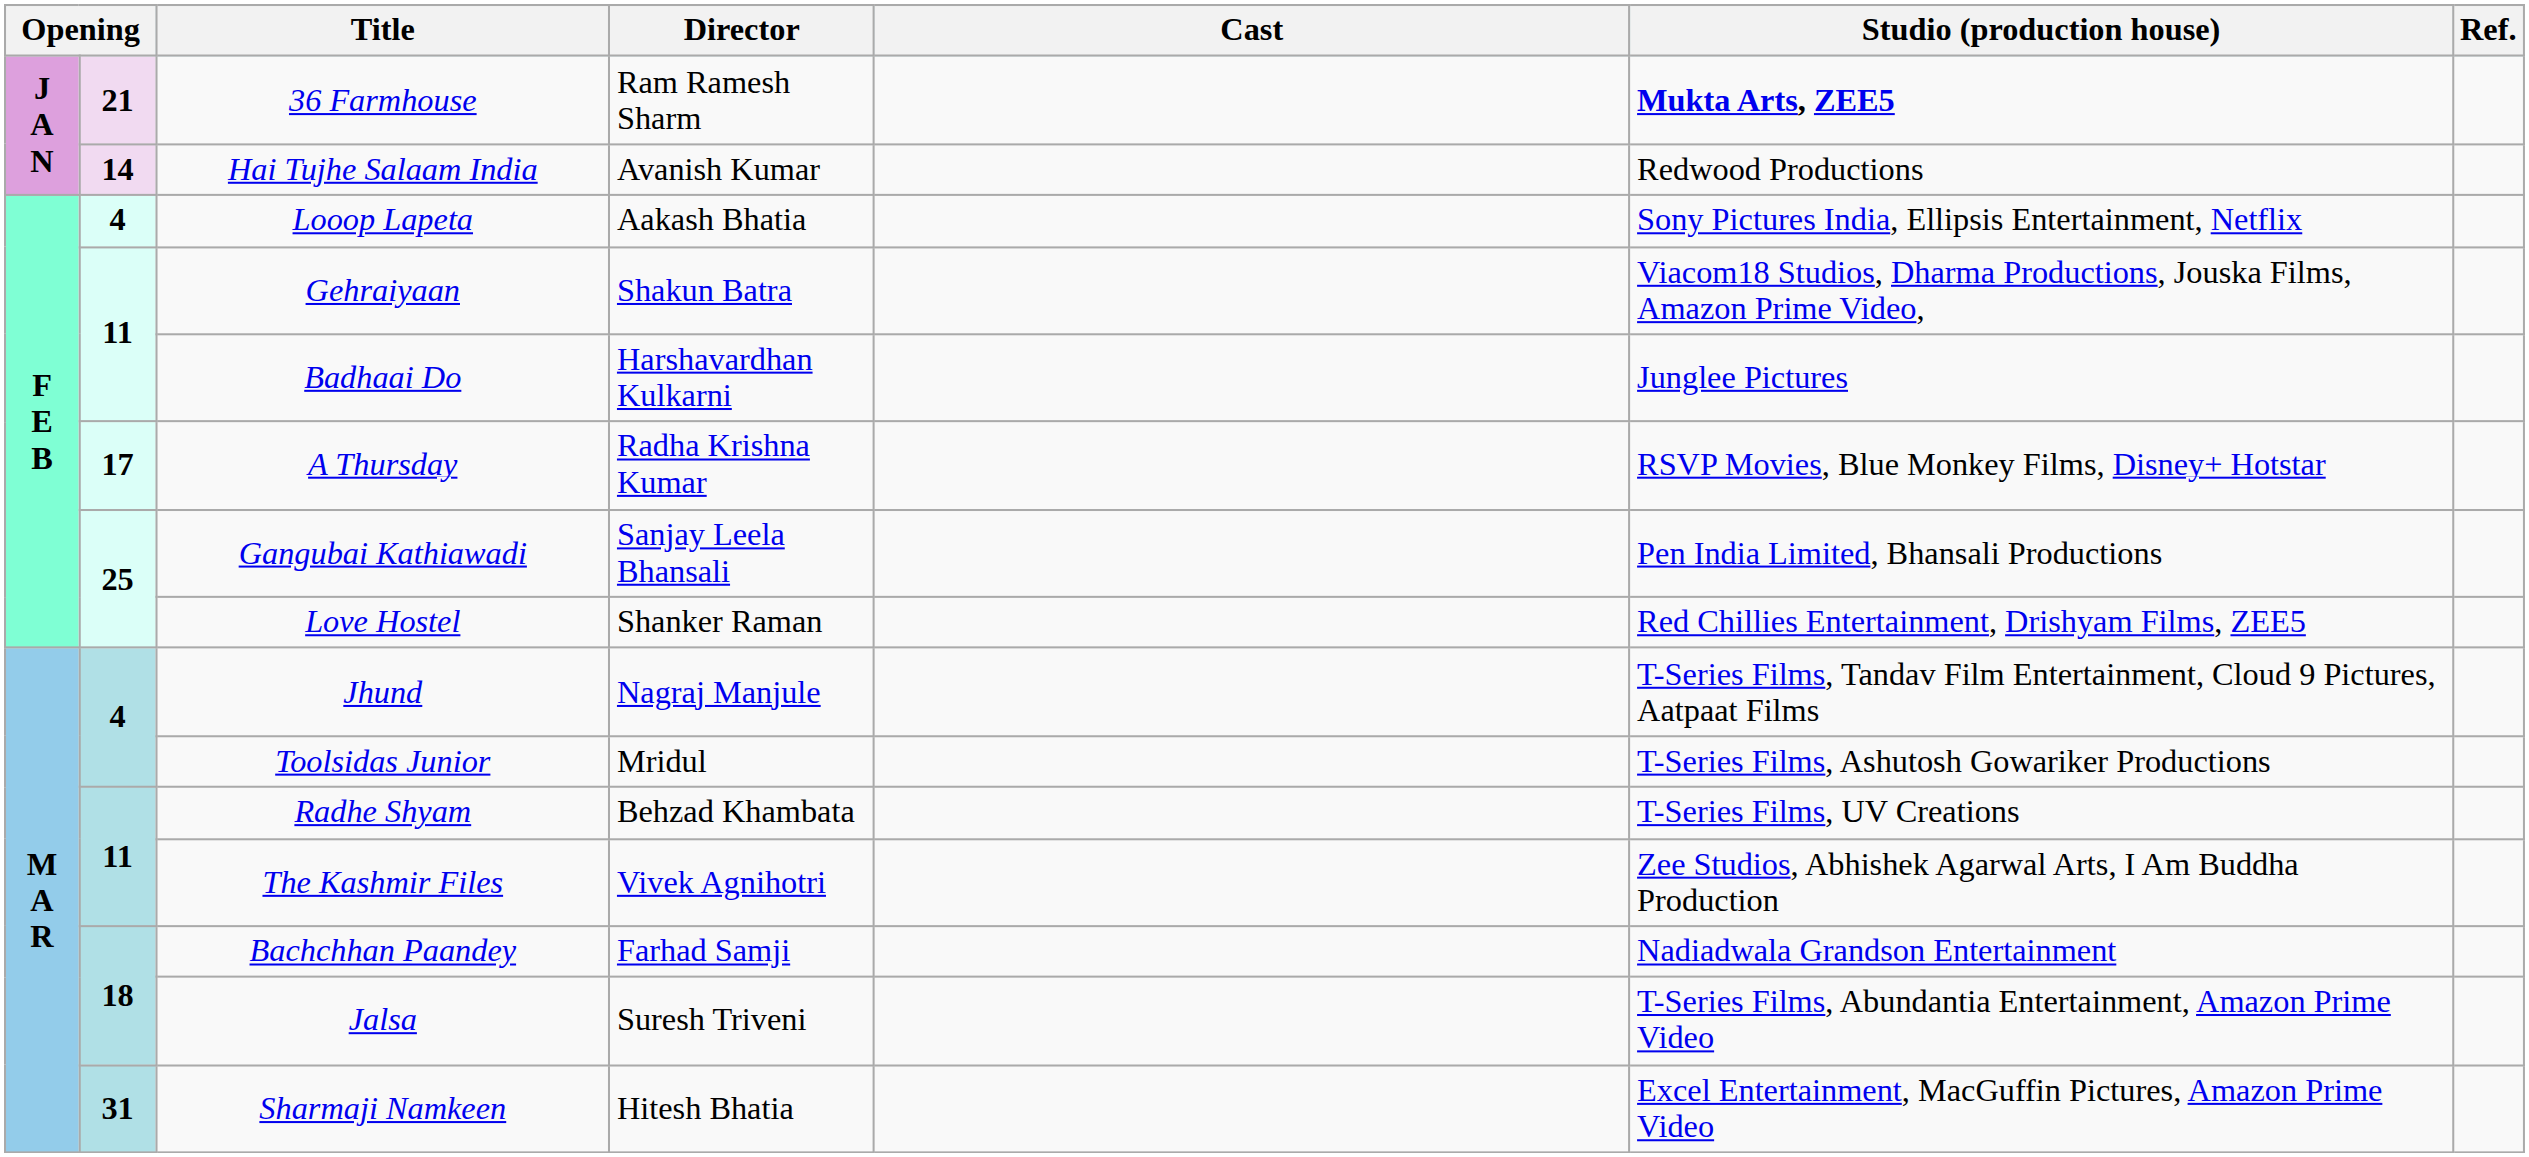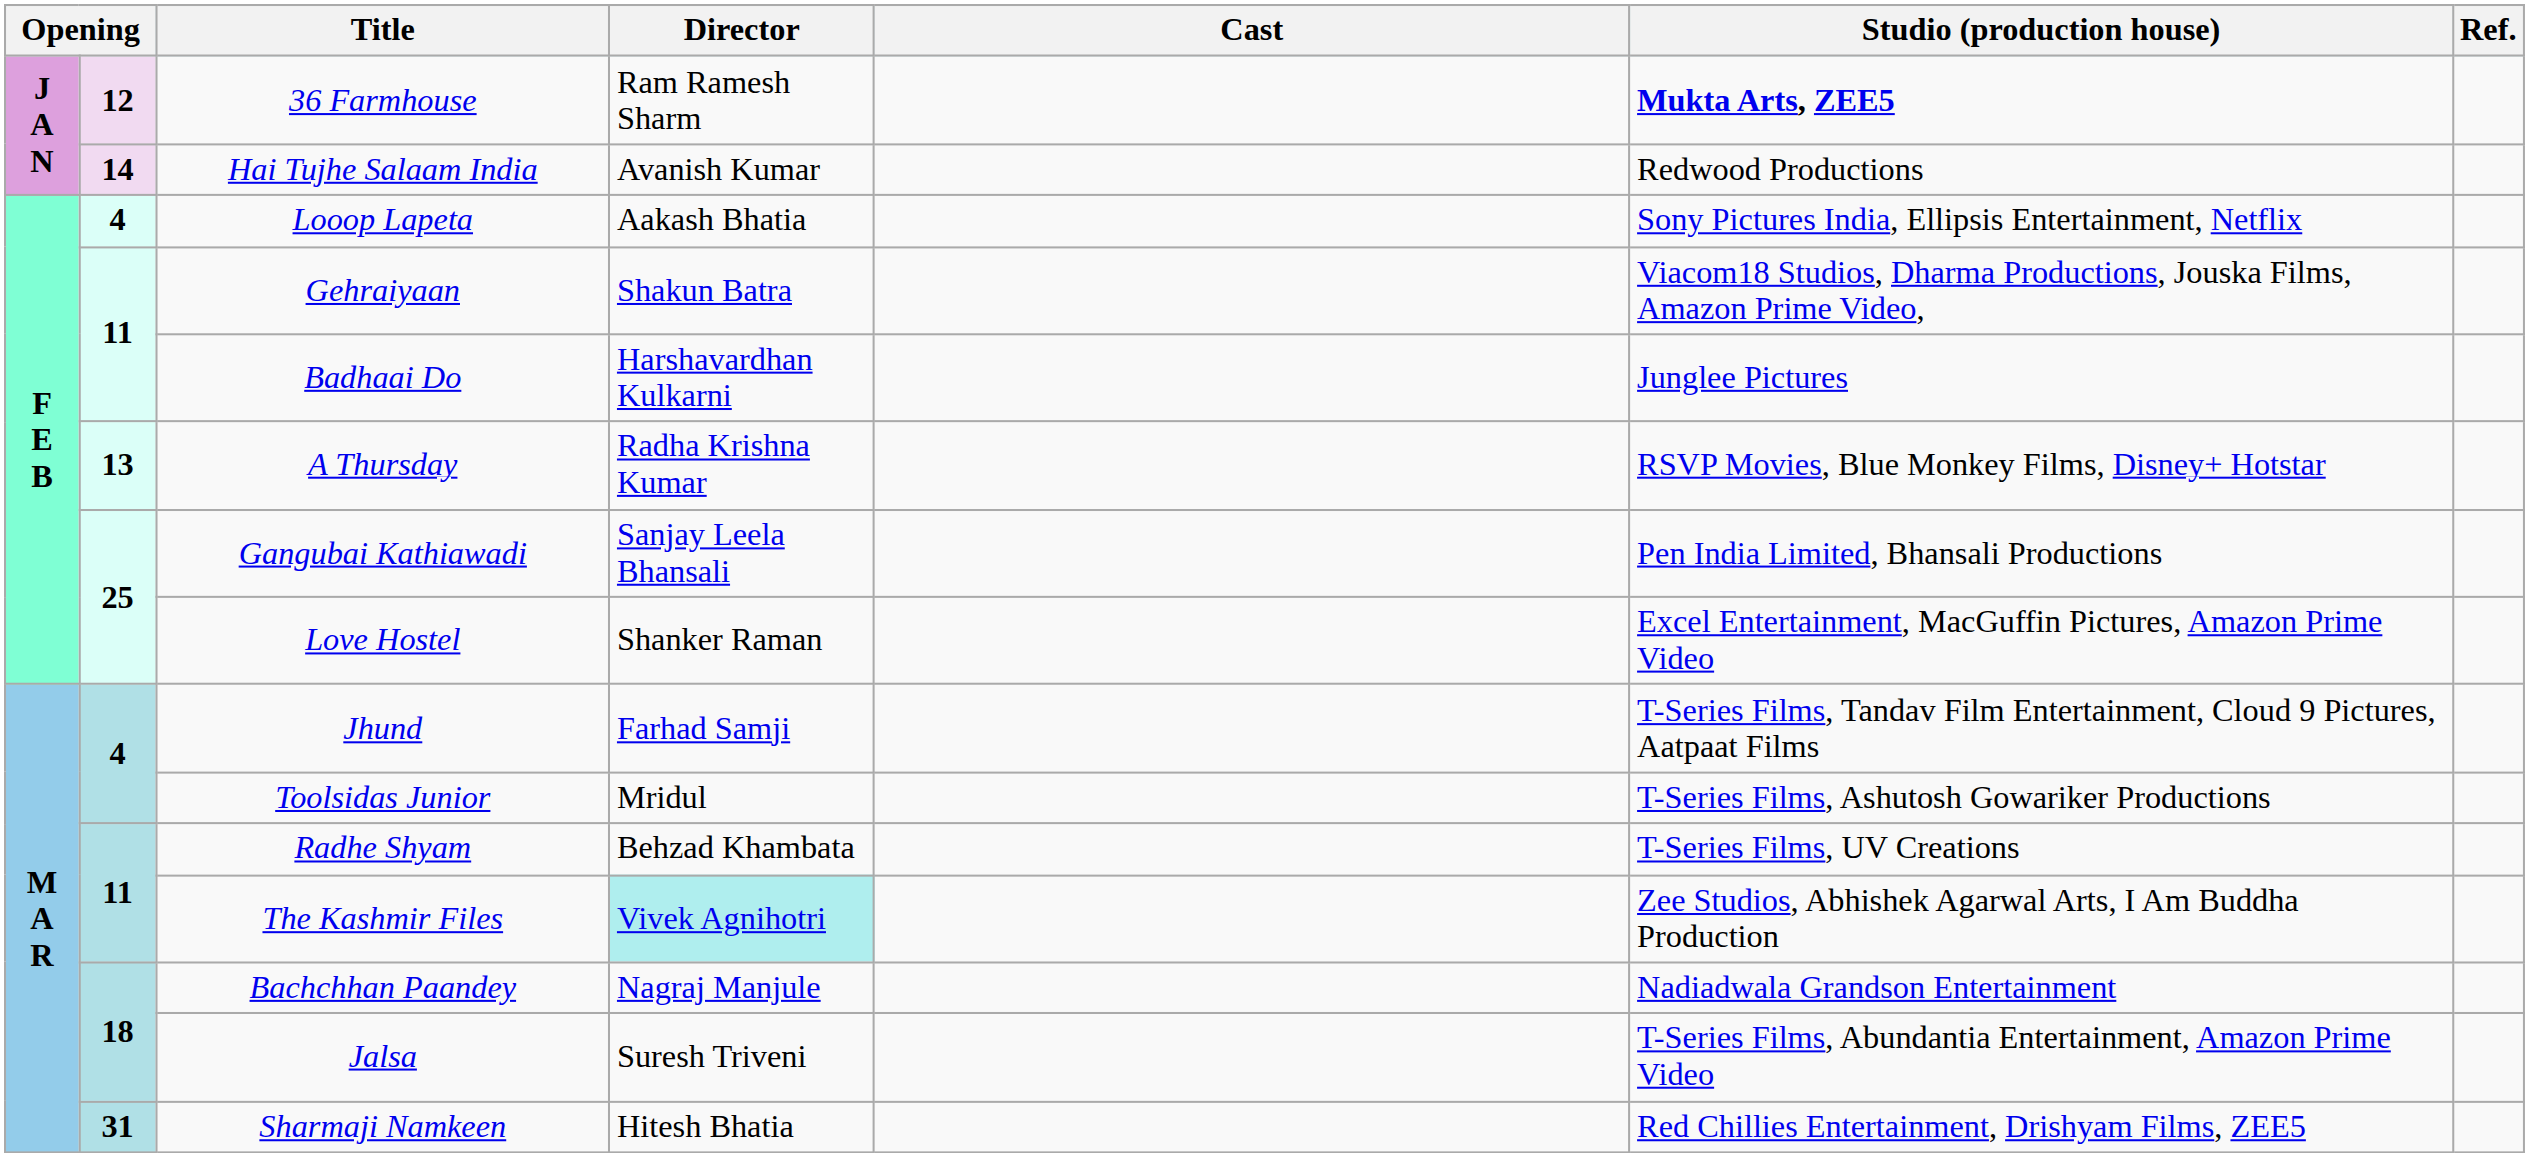(118, 99) 21 -> (118, 99) 12
(118, 464) 17 -> (118, 464) 13
(1971, 621) Red Chillies Entertainment, Drishyam Films, ZEE5 -> (2010, 640) Excel Entertainment, MacGuffin Pictures, Amazon Prime Video
(719, 691) Nagraj Manjule -> (704, 727) Farhad Samji
(721, 881) no background -> (721, 917) paleturquoise background
(704, 950) Farhad Samji -> (719, 987) Nagraj Manjule
(2010, 1108) Excel Entertainment, MacGuffin Pictures, Amazon Prime Video -> (1971, 1126) Red Chillies Entertainment, Drishyam Films, ZEE5
